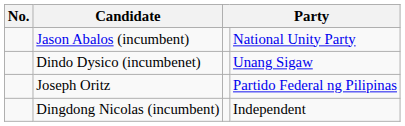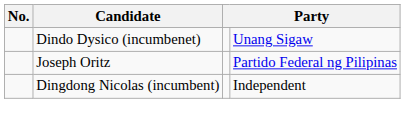- row: (113, 39)
